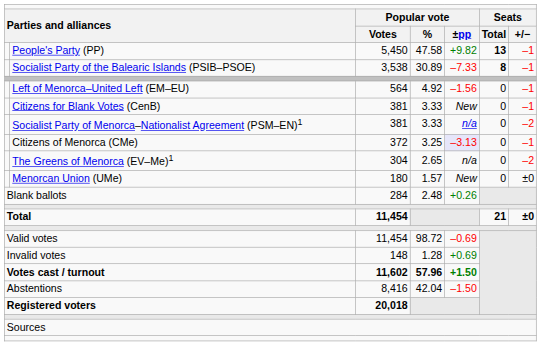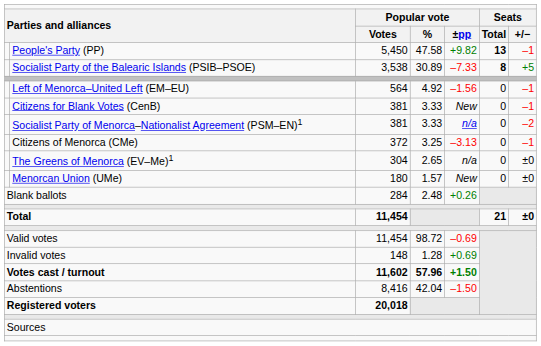(528, 67) –1 -> (528, 67) +5
(464, 142) lavender background -> (464, 142) no background
(528, 160) –2 -> (528, 160) ±0
